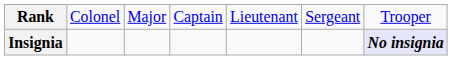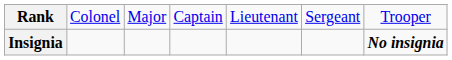(406, 42) lavender background -> (406, 42) no background
